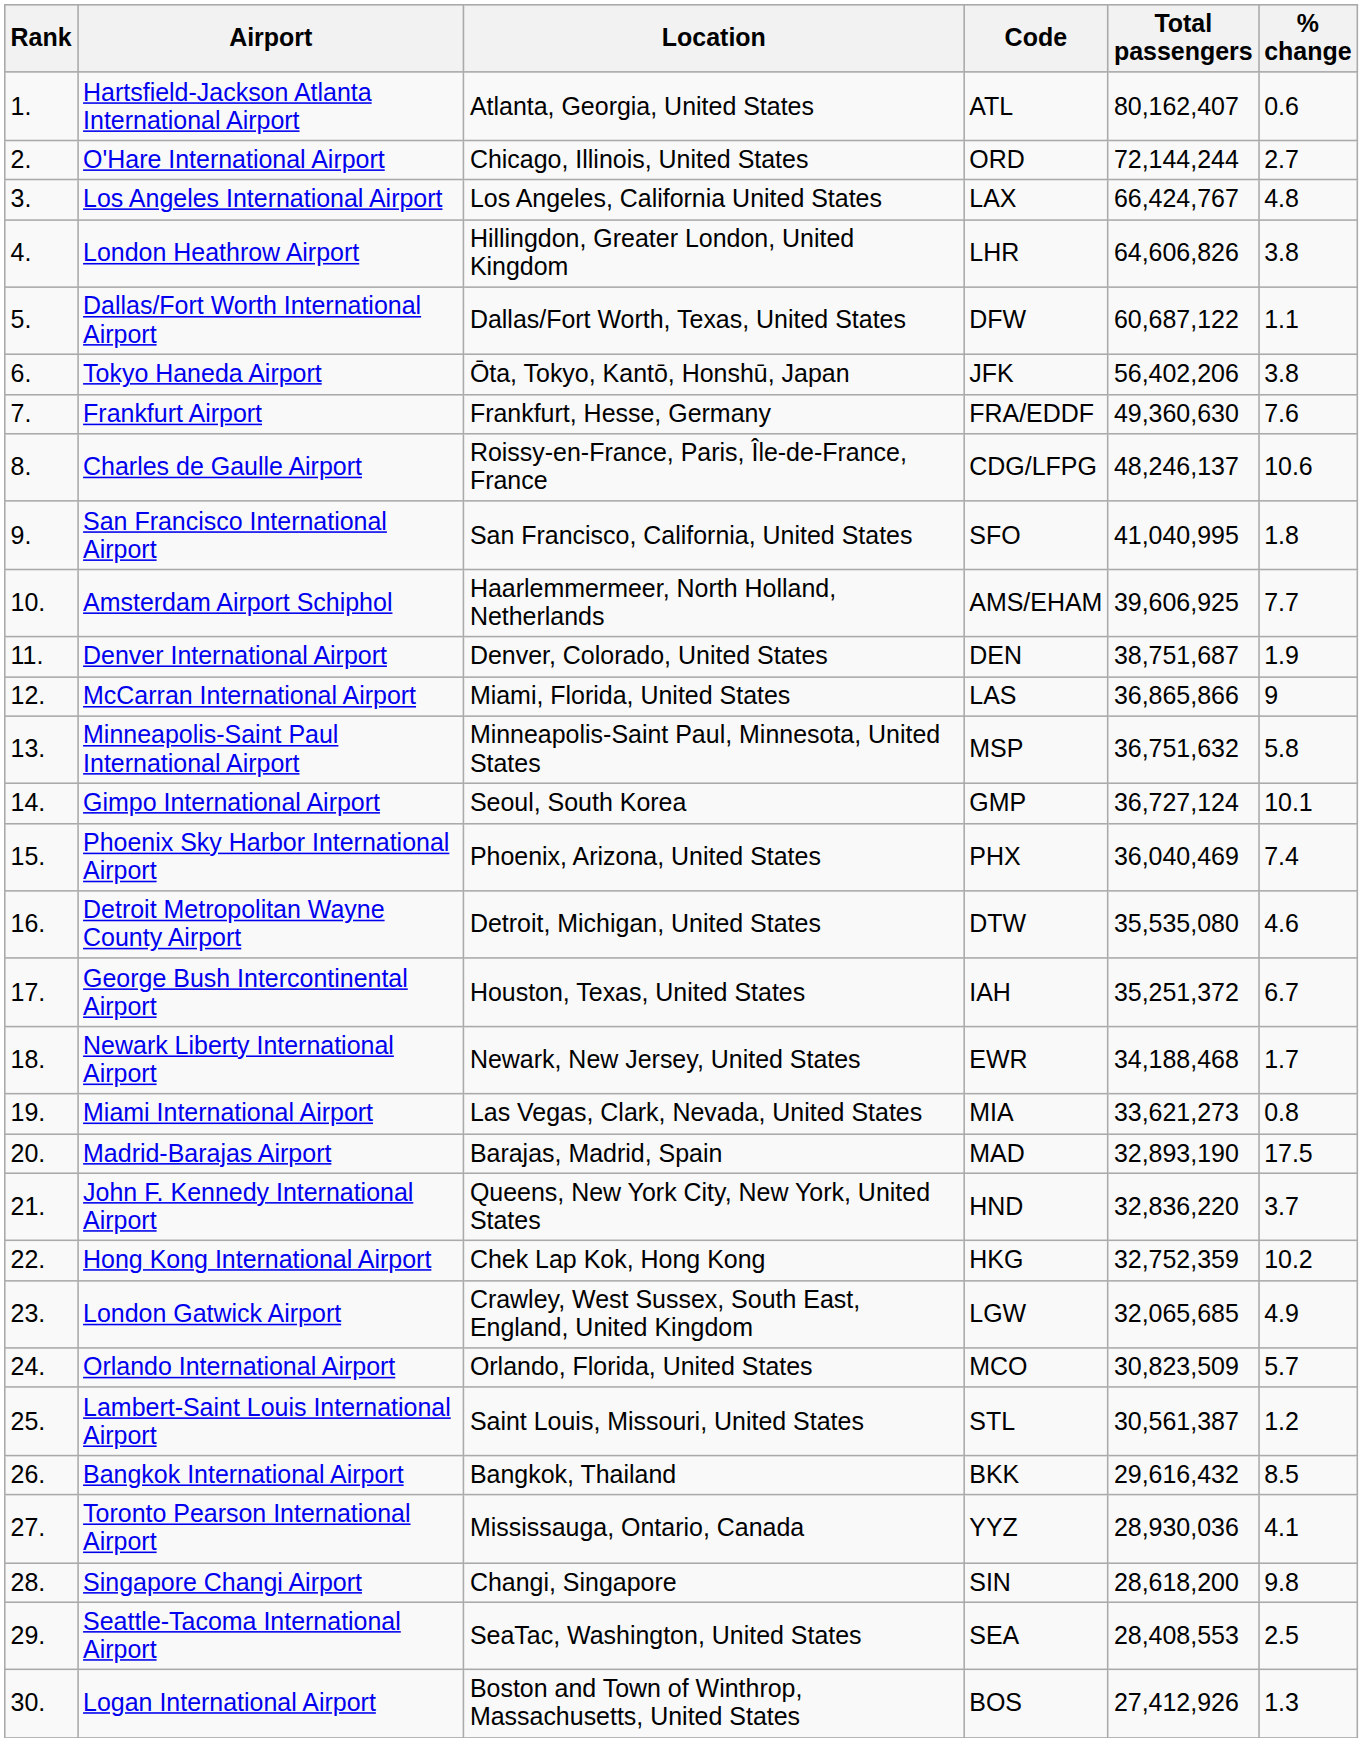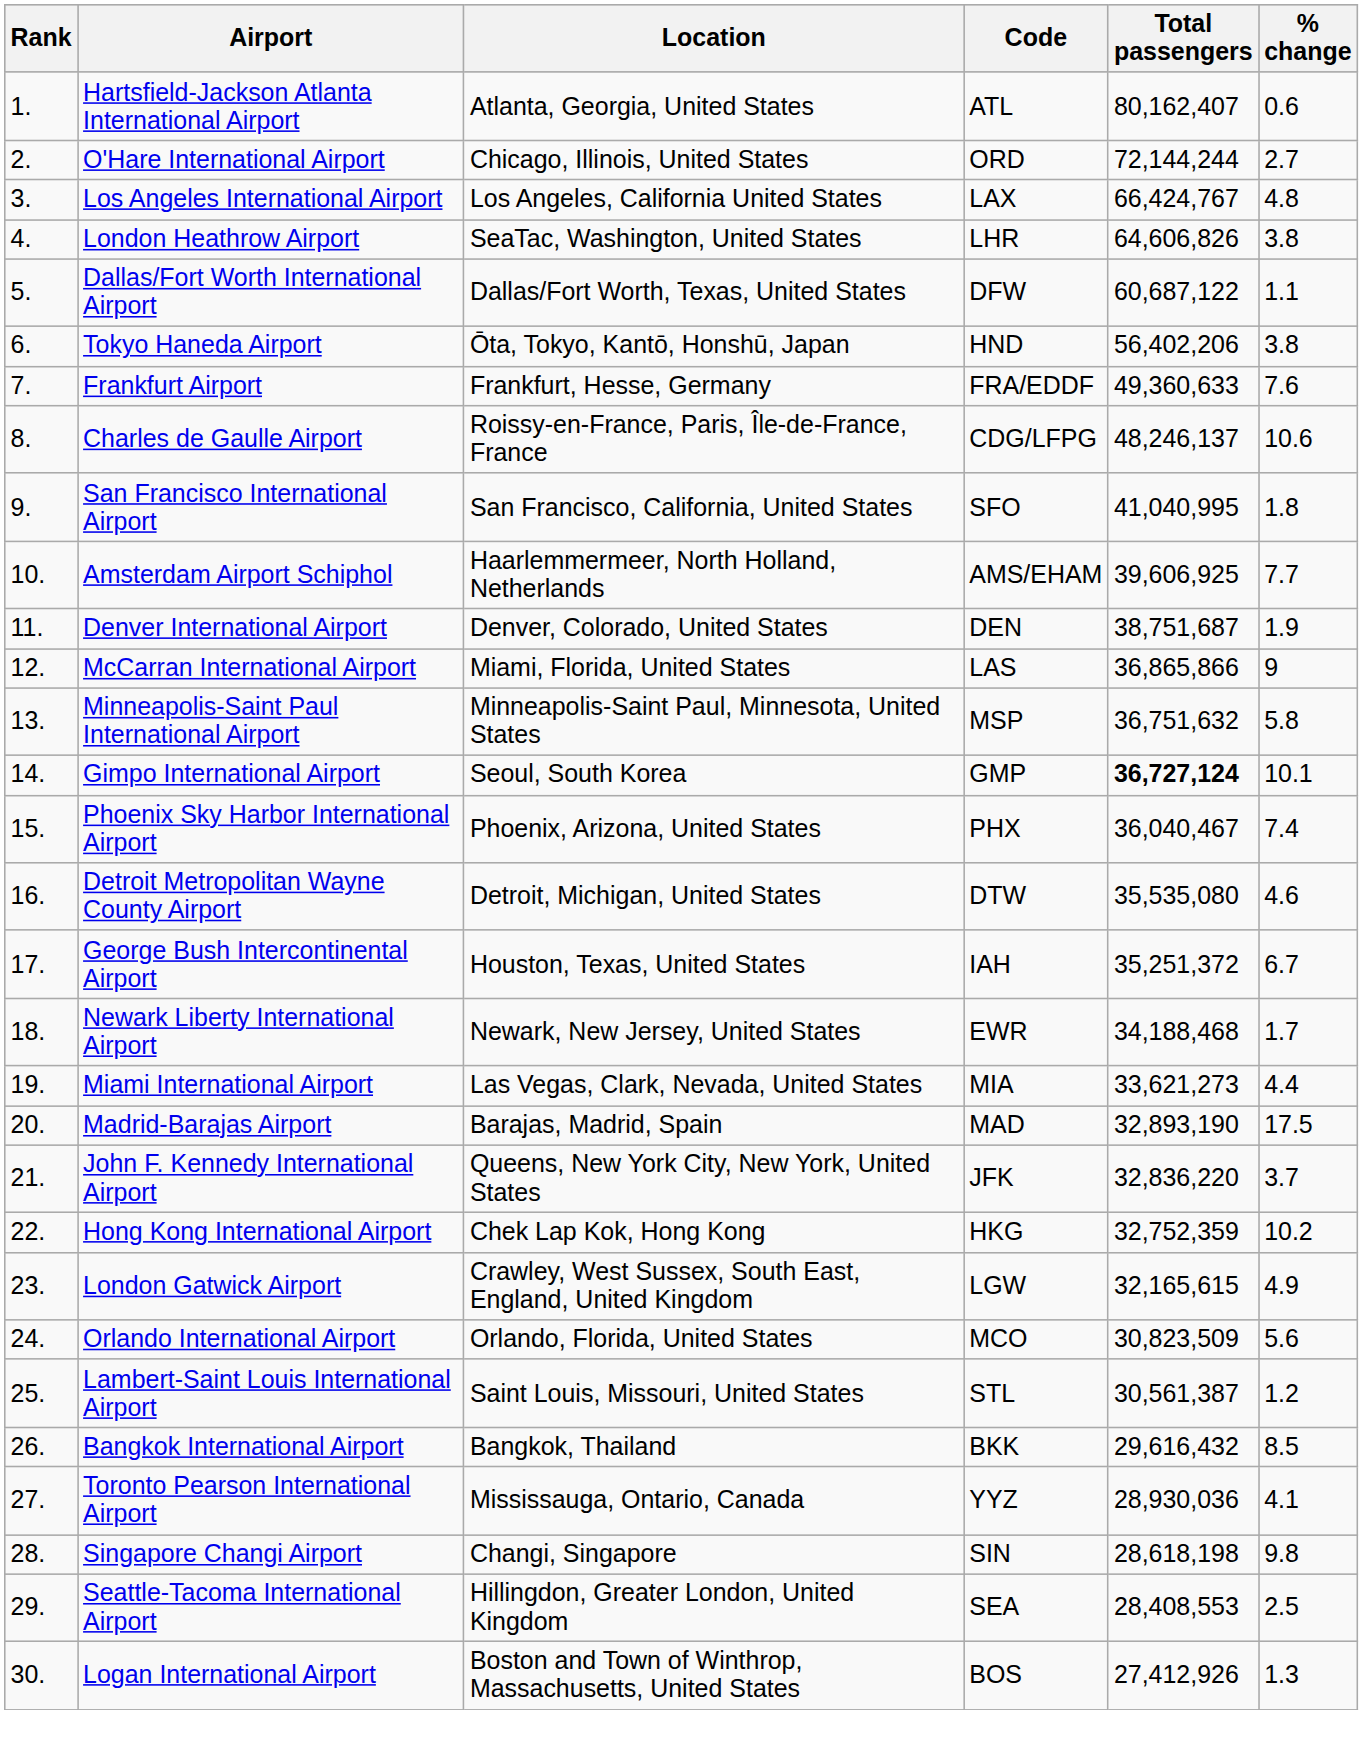(662, 252) Hillingdon, Greater London, United Kingdom -> (666, 238) SeaTac, Washington, United States
(991, 374) JFK -> (996, 346) HND
(1176, 413) 49,360,630 -> (1176, 385) 49,360,633
(1176, 803) normal -> (1176, 775) bold
(1176, 856) 36,040,469 -> (1176, 828) 36,040,467
(1281, 1113) 0.8 -> (1281, 1085) 4.4
(996, 1206) HND -> (991, 1178) JFK
(1176, 1313) 32,065,685 -> (1176, 1285) 32,165,615
(1281, 1367) 5.7 -> (1281, 1339) 5.6
(1176, 1581) 28,618,200 -> (1176, 1553) 28,618,198
(666, 1635) SeaTac, Washington, United States -> (662, 1607) Hillingdon, Greater London, United Kingdom
